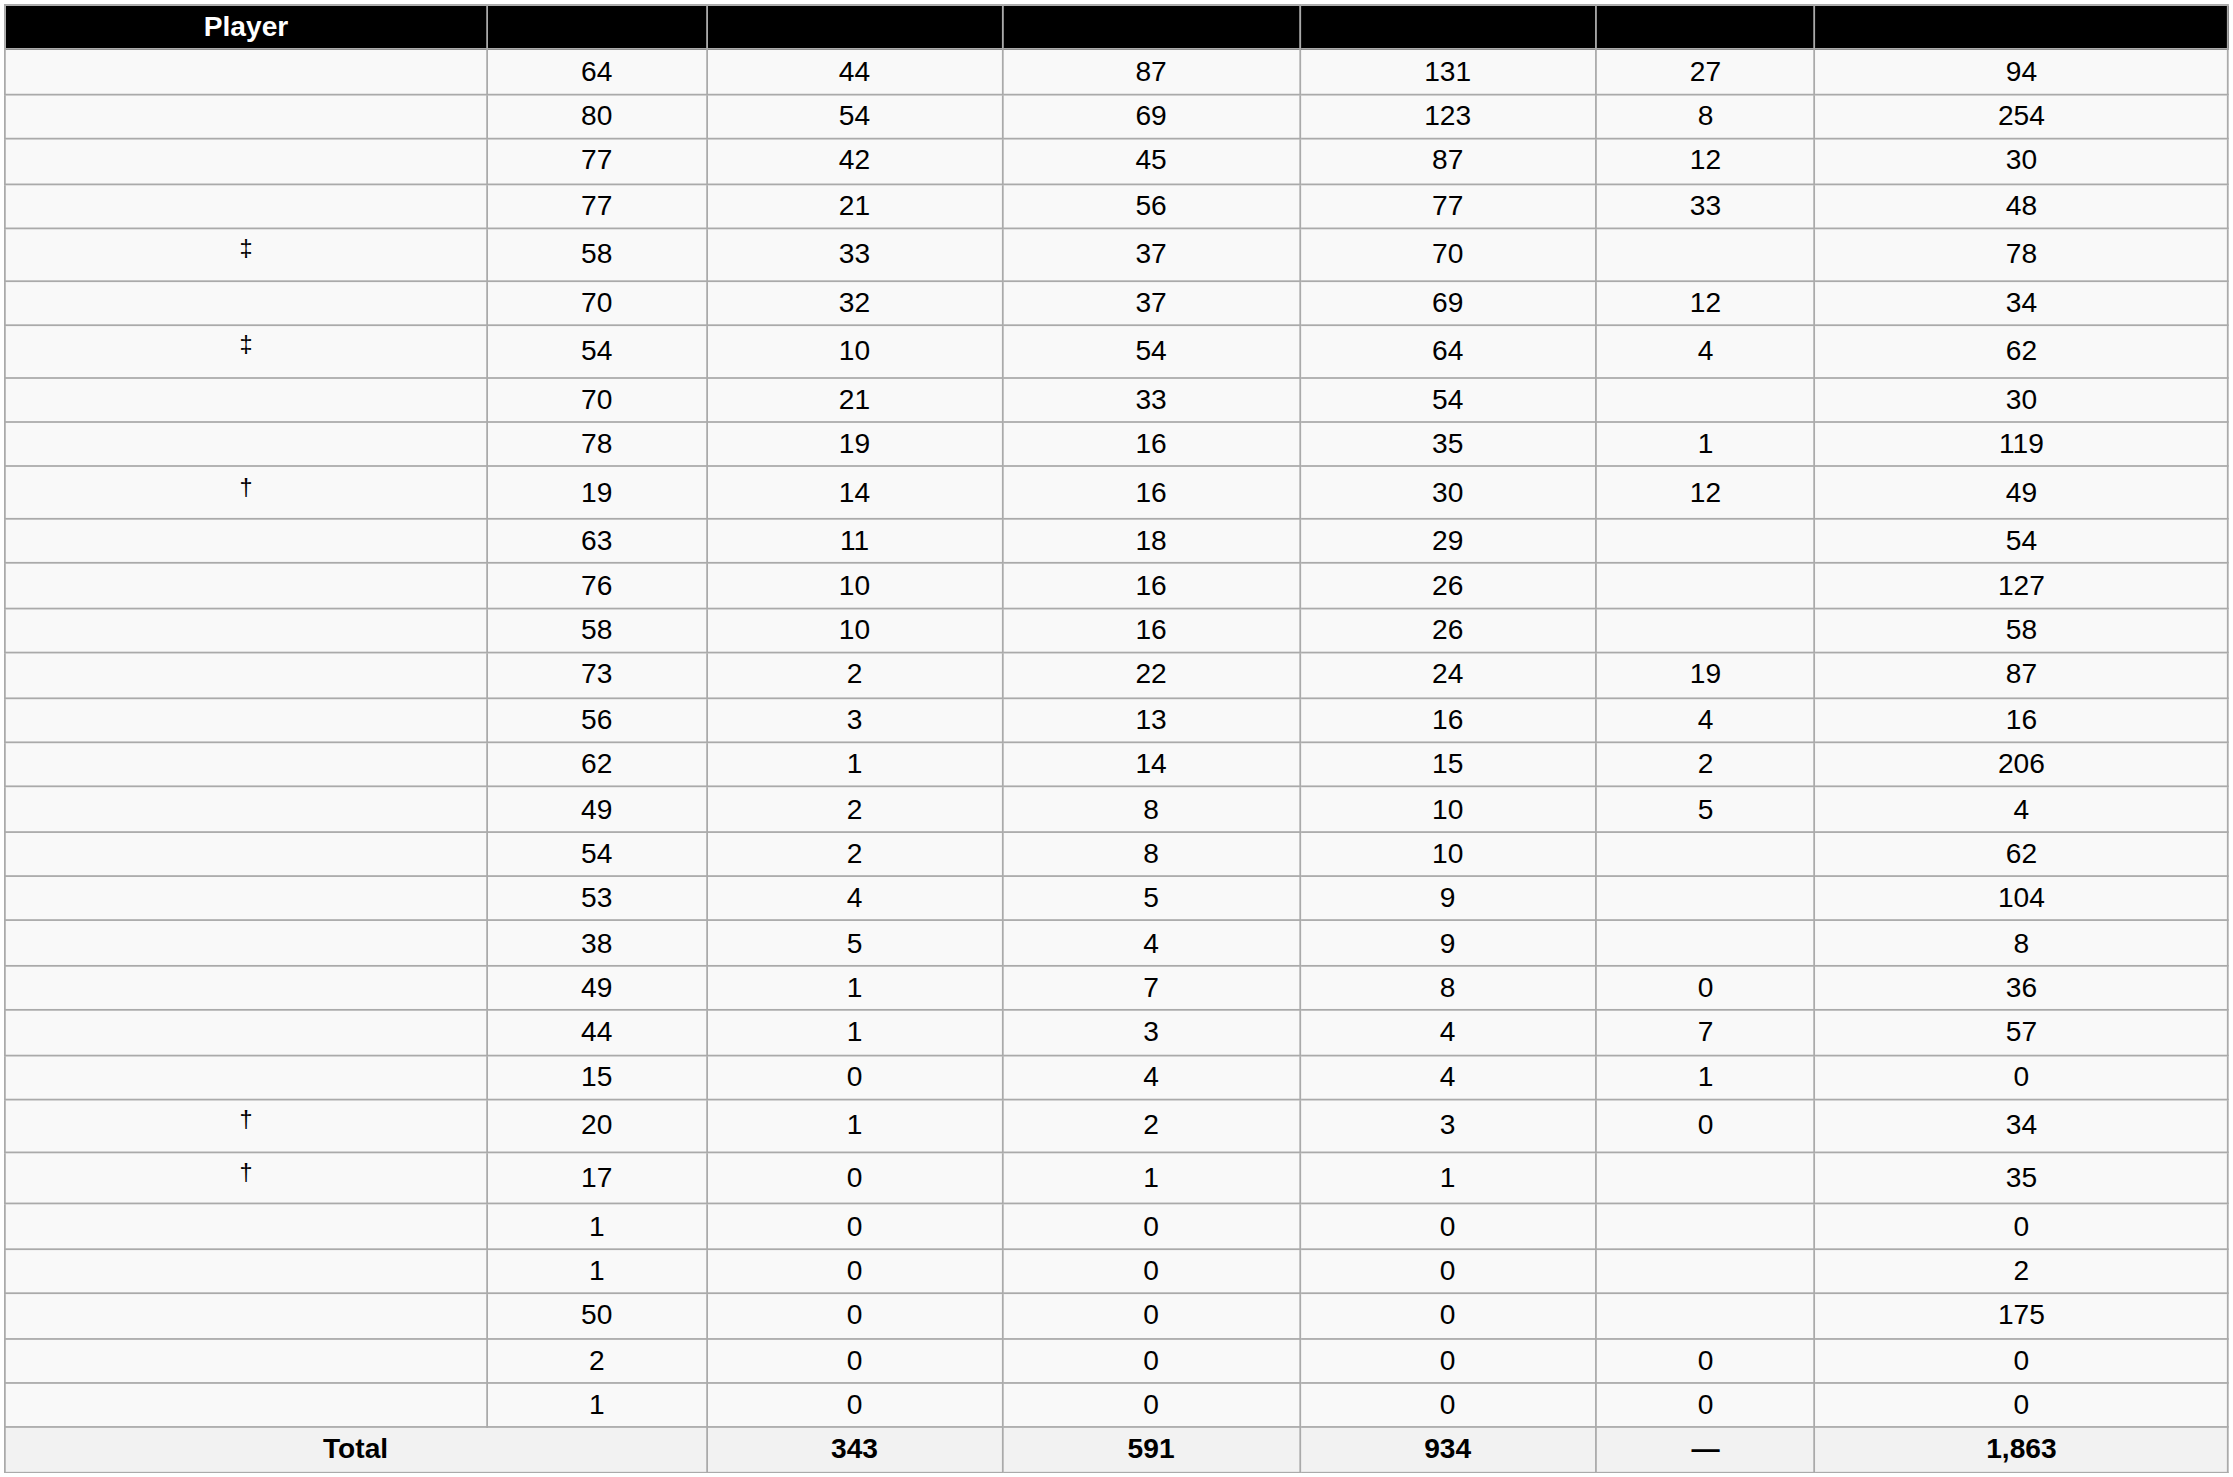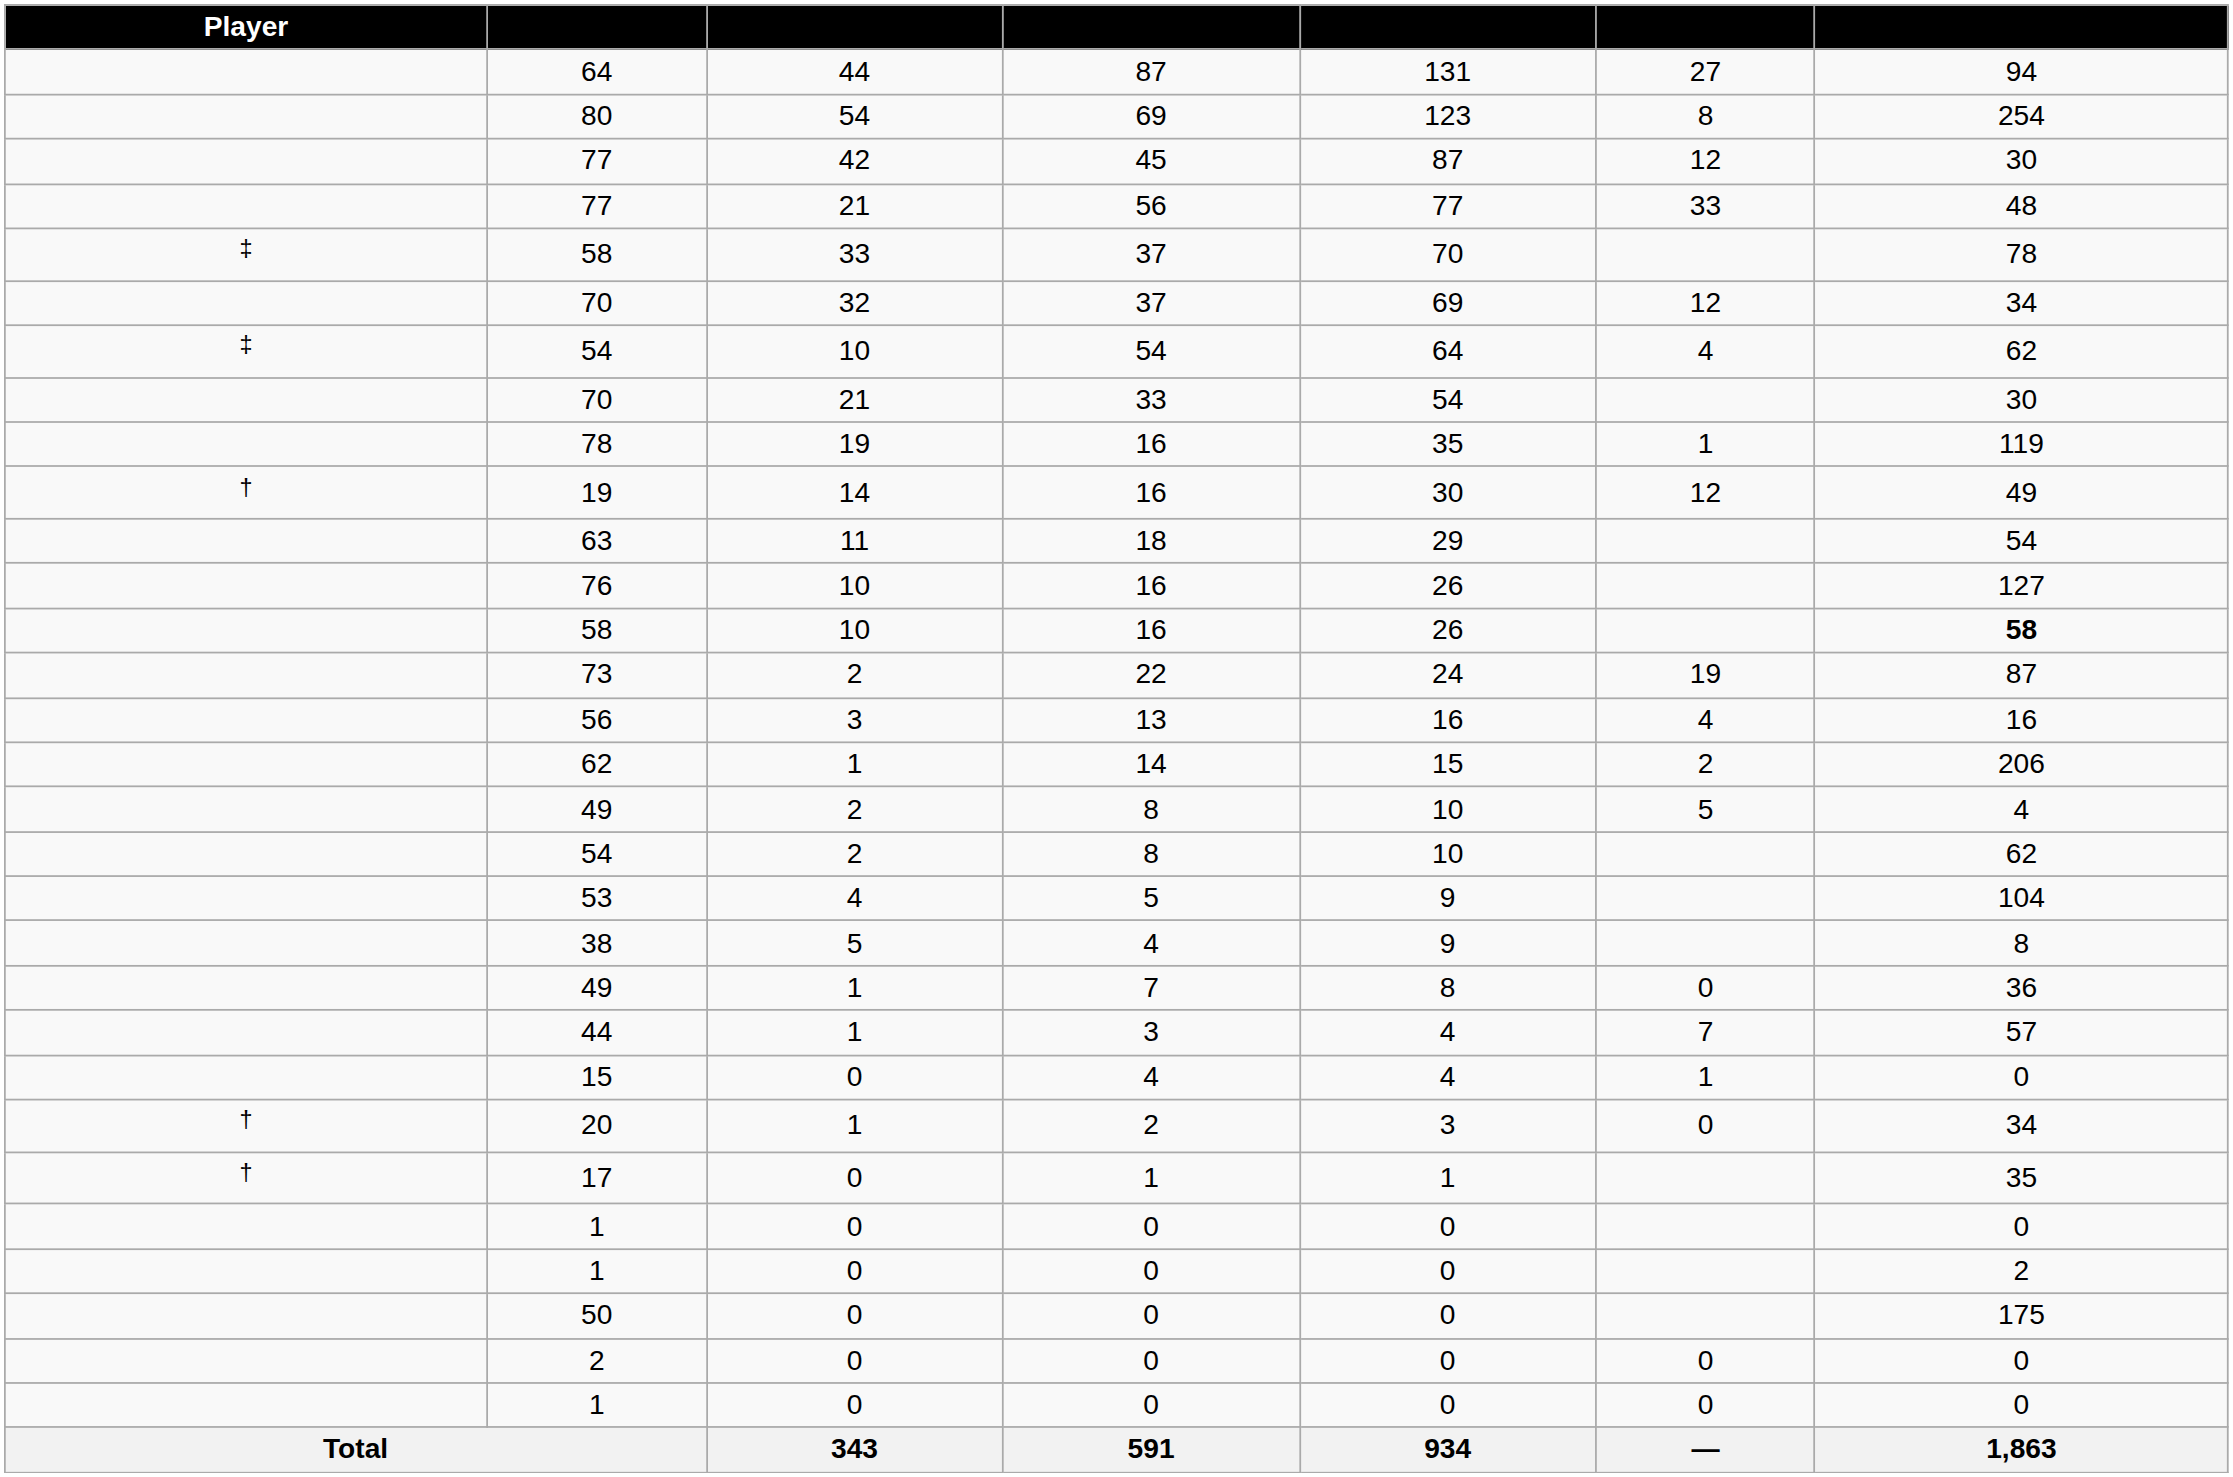(2021, 630) normal -> (2021, 630) bold
